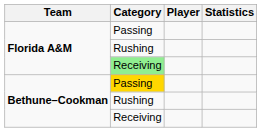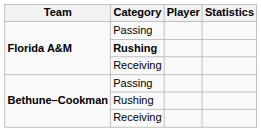(133, 48) normal -> (135, 48) bold
(137, 65) lightgreen background -> (137, 65) no background
(133, 83) gold background -> (133, 83) no background
